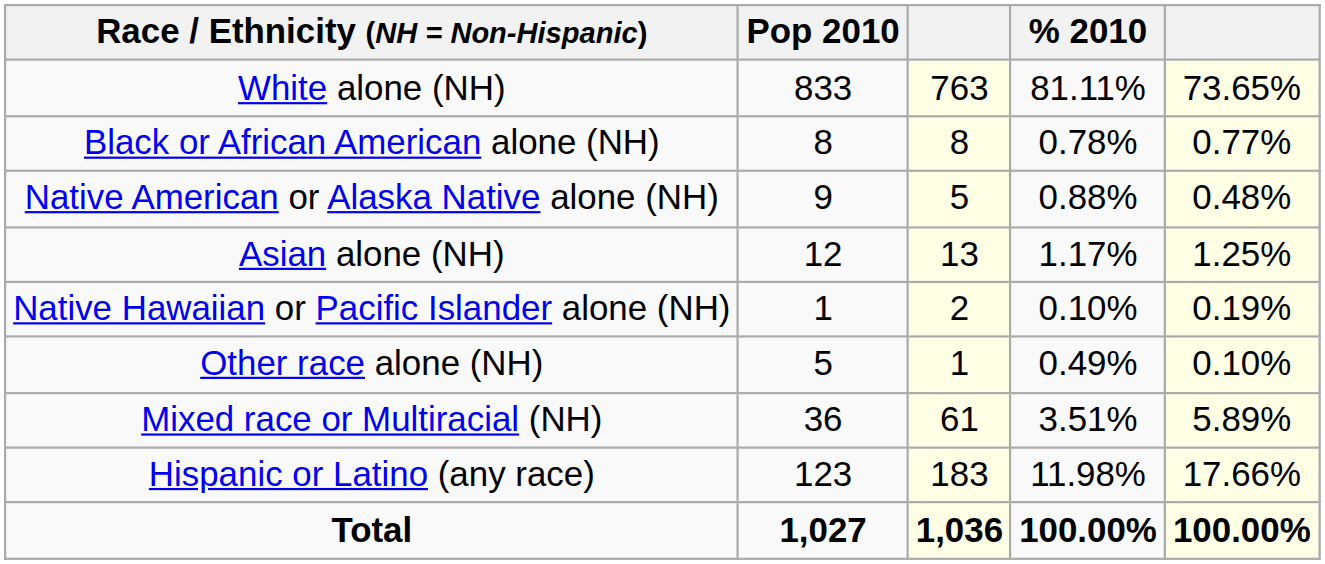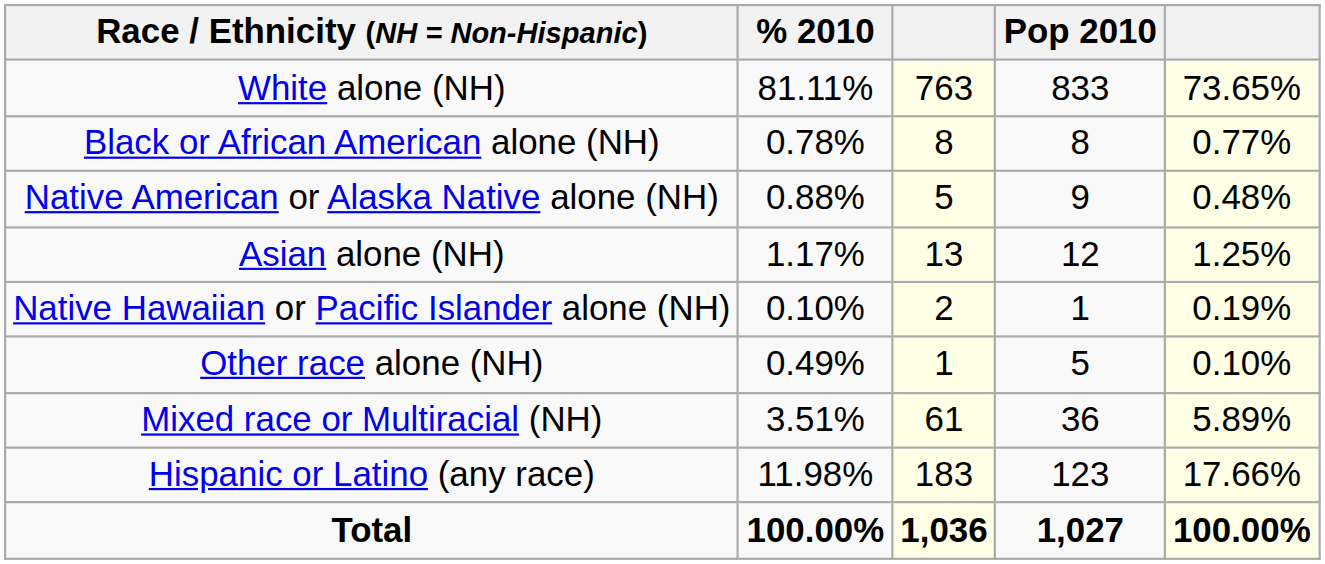columns swapped: (823, 32) <-> (1088, 32)
